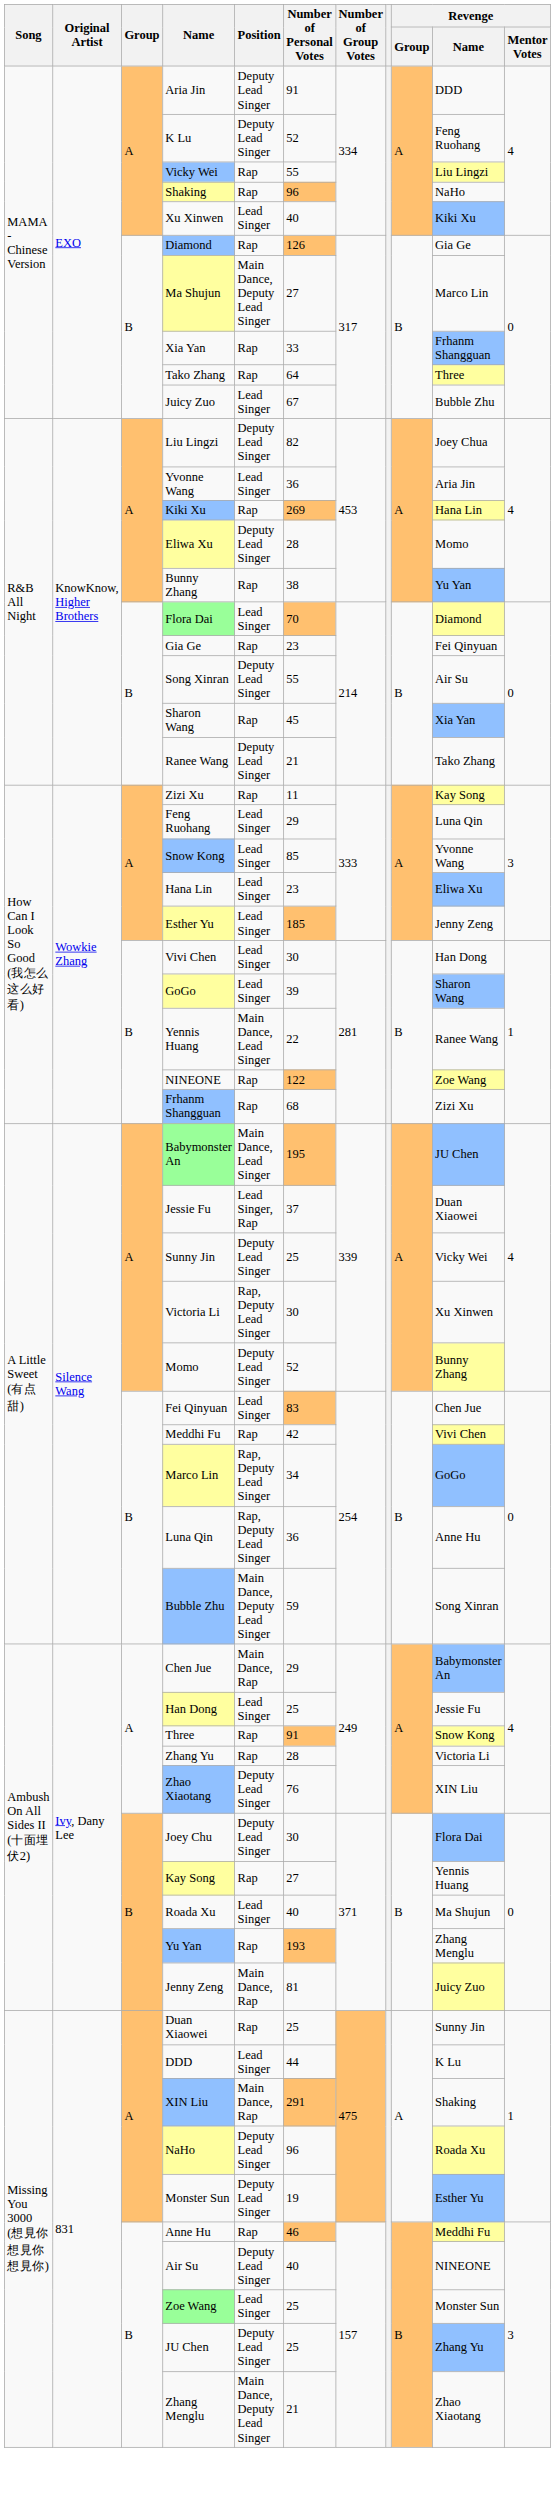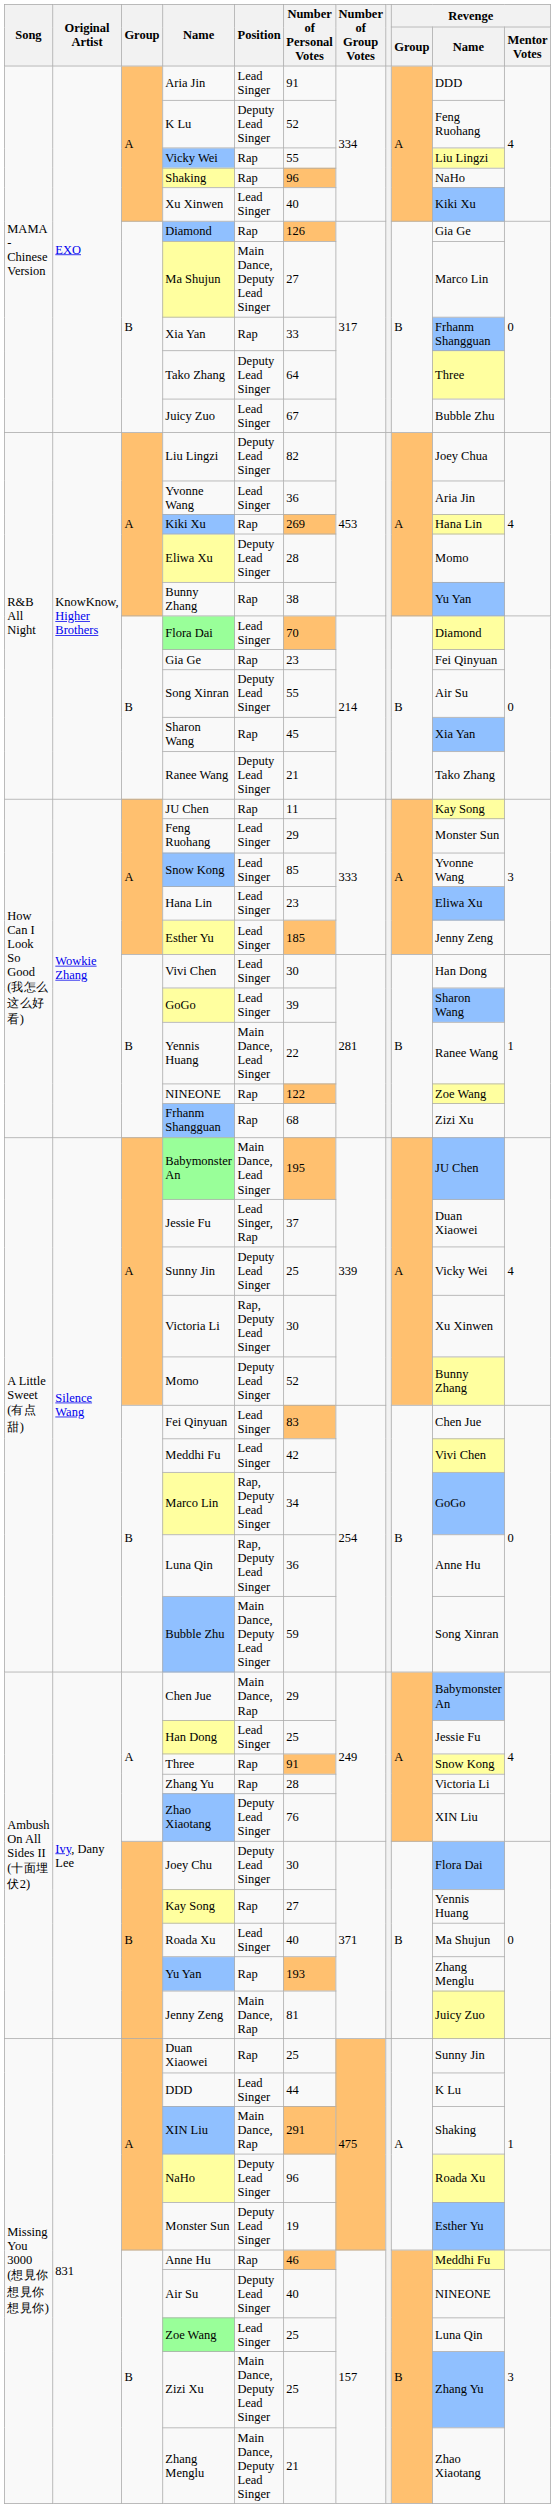(256, 90) Deputy Lead Singer -> (254, 83) Lead Singer
(248, 375) Rap -> (256, 375) Deputy Lead Singer
(185, 795) Zizi Xu -> (187, 809) JU Chen
(459, 821) Luna Qin -> (467, 835) Monster Sun
(248, 1434) Rap -> (254, 1455) Lead Singer
(467, 2306) Monster Sun -> (459, 2334) Luna Qin
(187, 2347) JU Chen -> (185, 2389) Zizi Xu
(256, 2347) Deputy Lead Singer -> (256, 2389) Main Dance, Deputy Lead Singer
